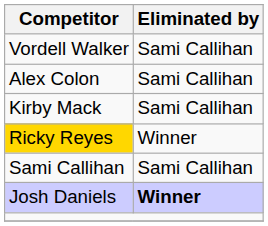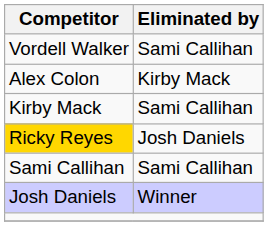(195, 78) Sami Callihan -> (184, 78) Kirby Mack
(167, 138) Winner -> (191, 138) Josh Daniels
(169, 197) bold -> (167, 197) normal
